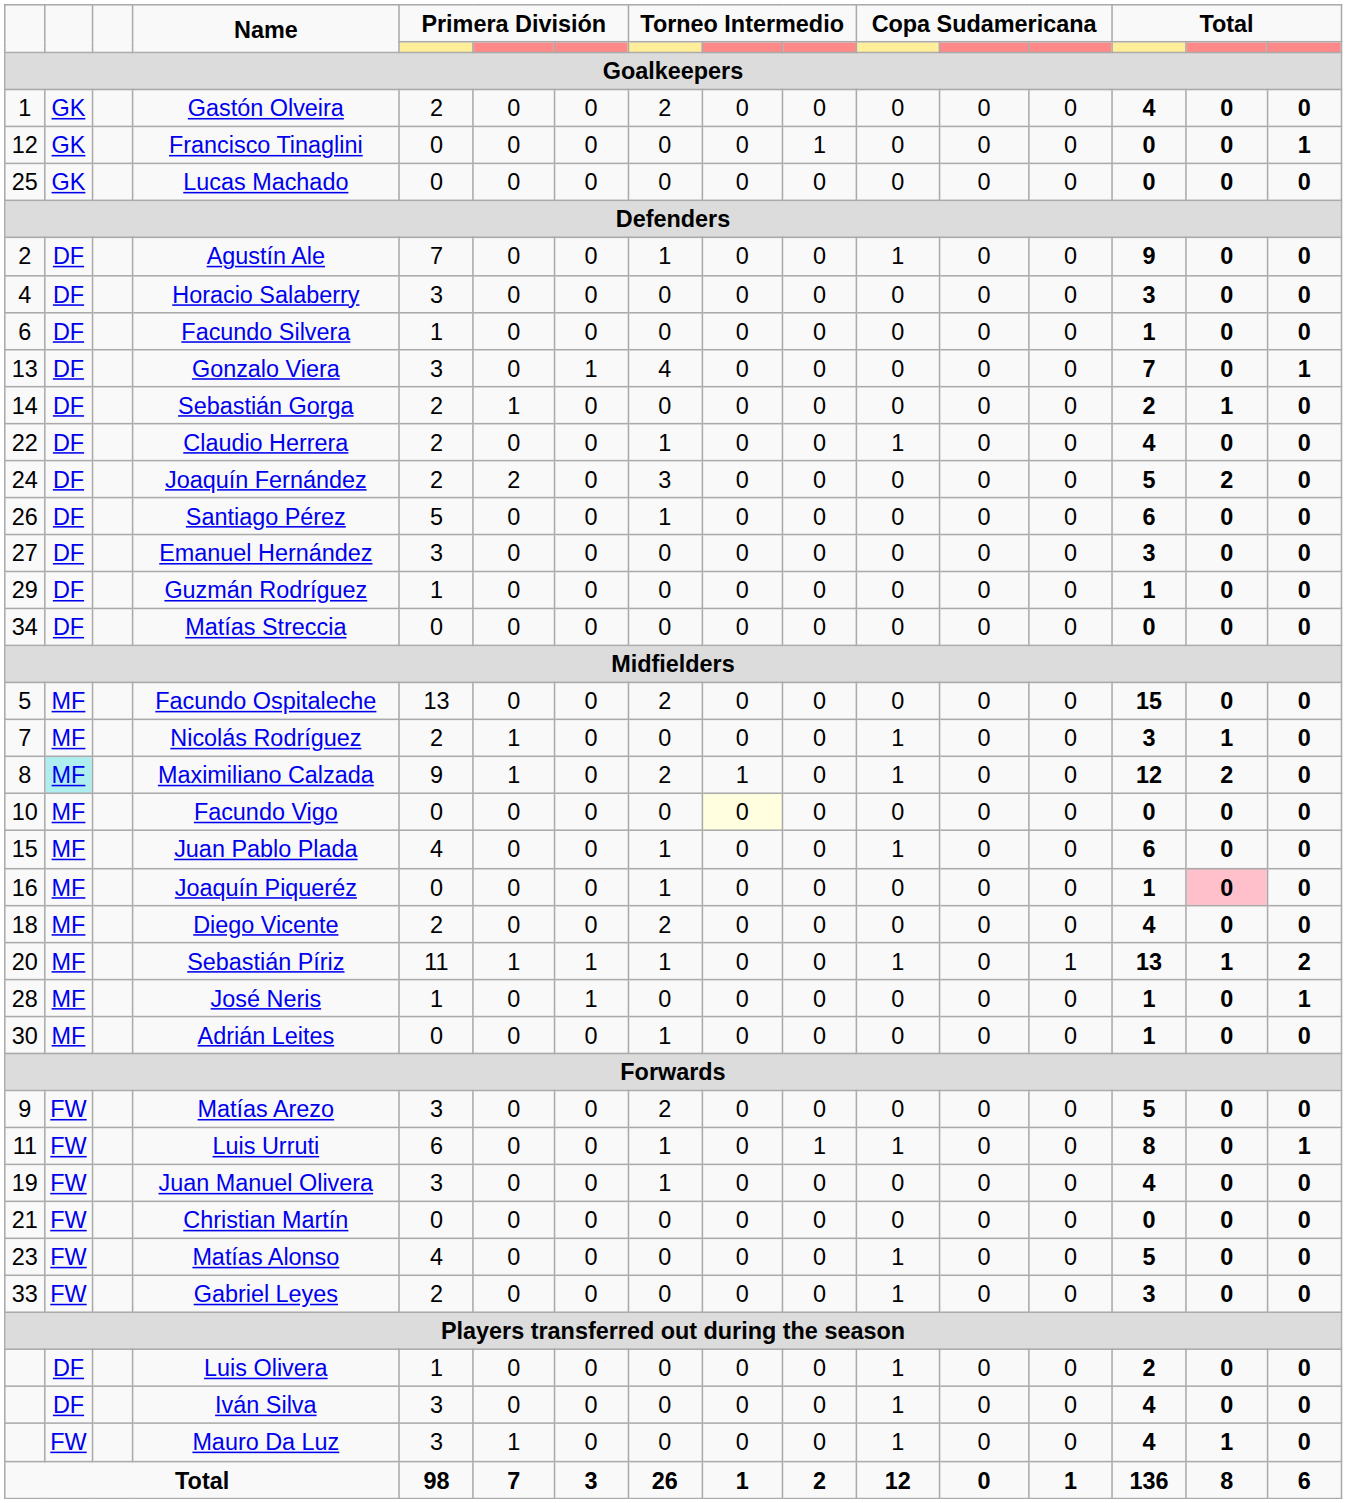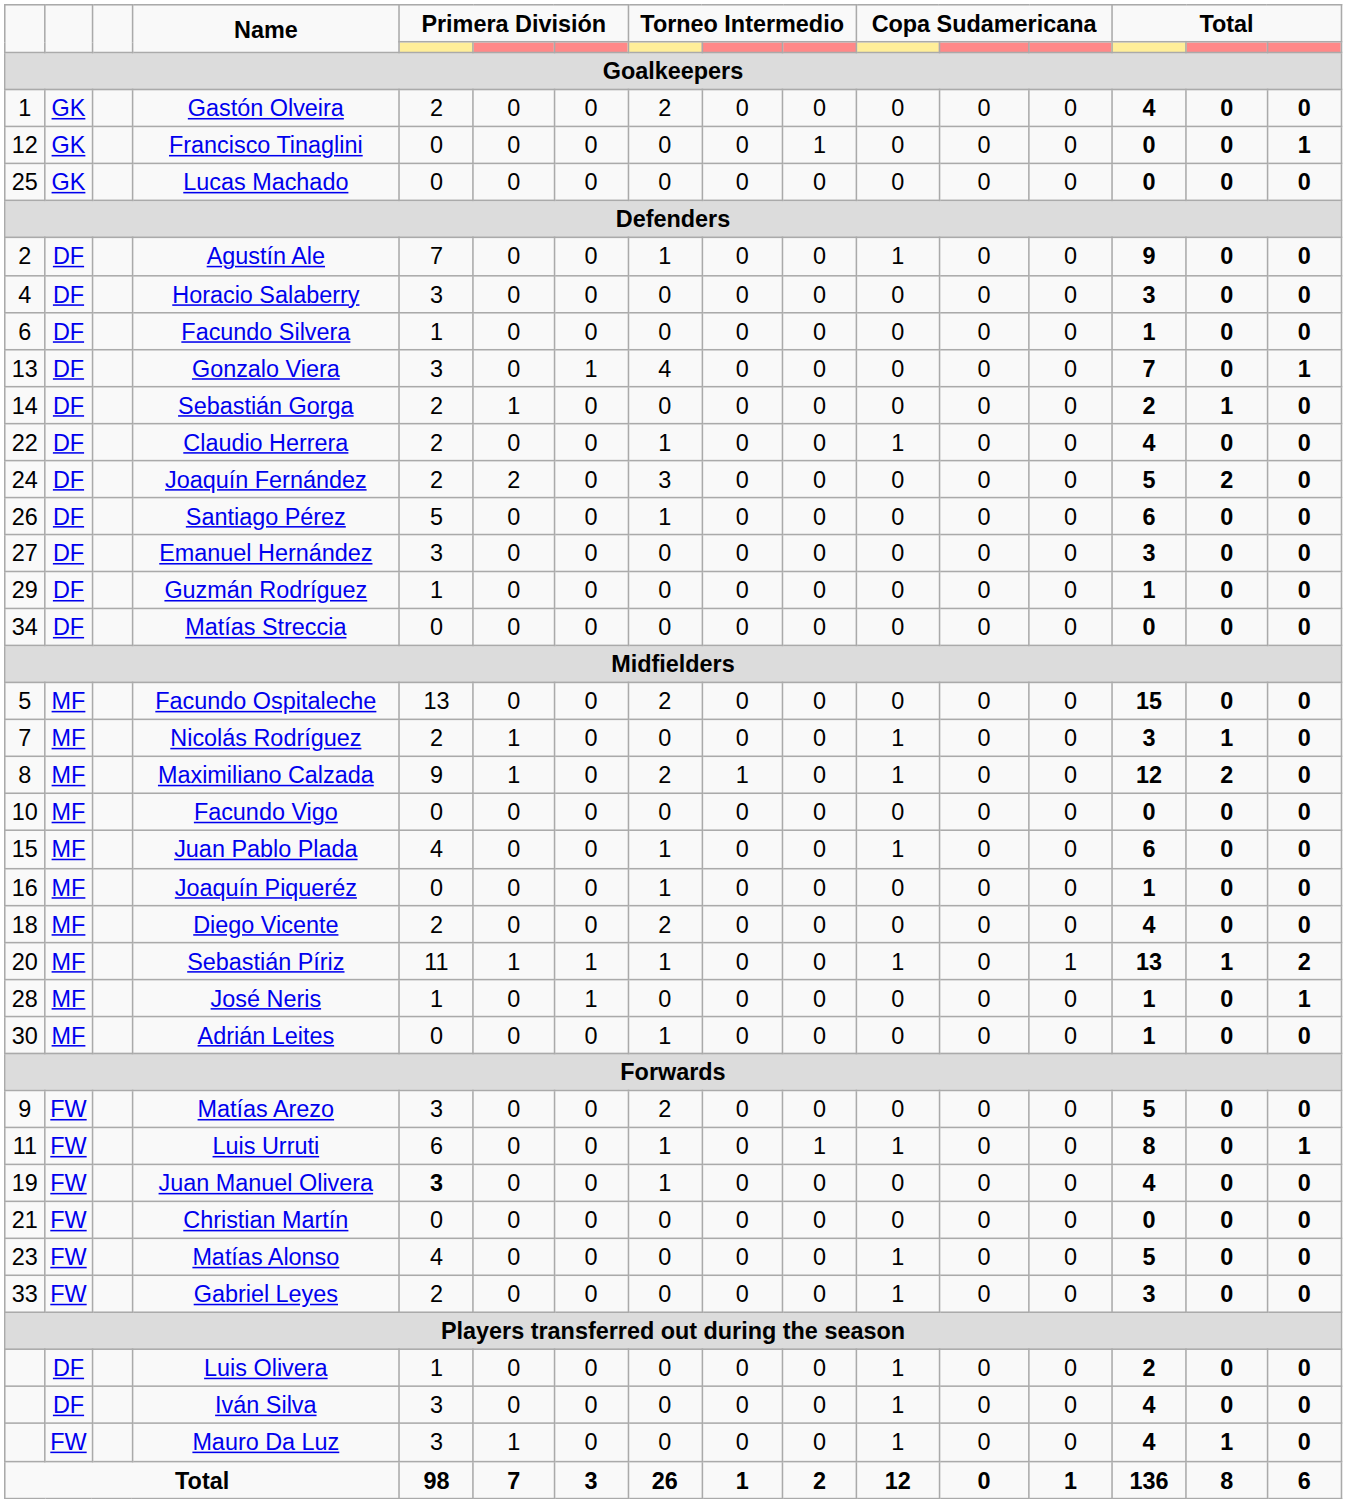(68, 775) paleturquoise background -> (68, 775) no background
(742, 813) lightyellow background -> (742, 813) no background
(1227, 887) pink background -> (1227, 887) no background
(436, 1183) normal -> (436, 1183) bold
